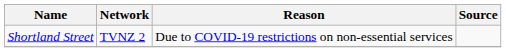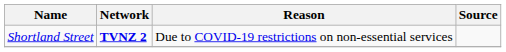(122, 36) normal -> (123, 36) bold
